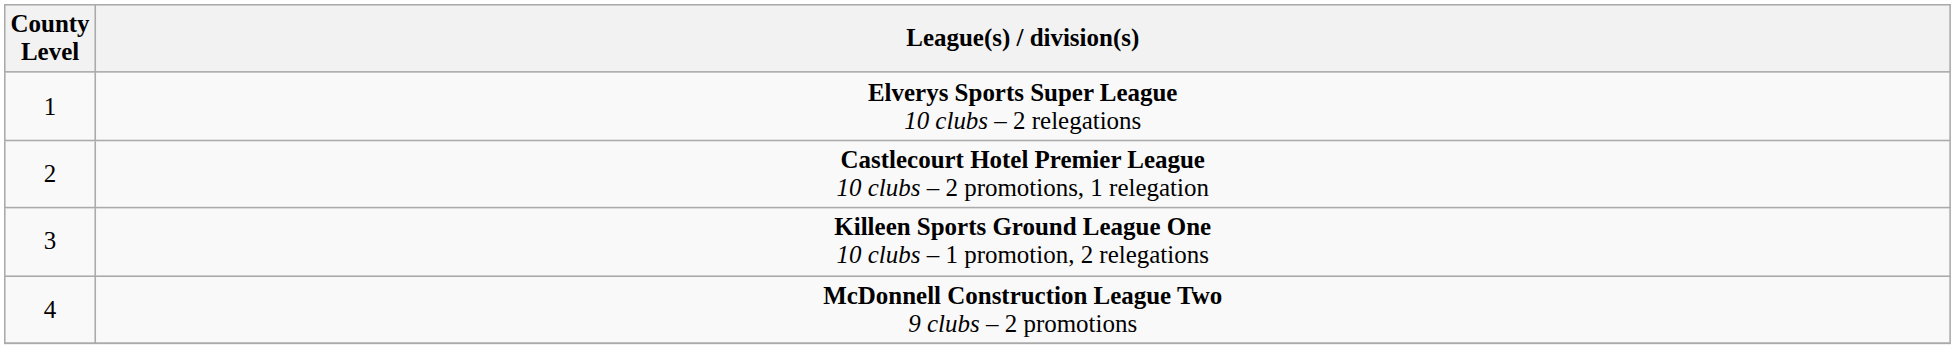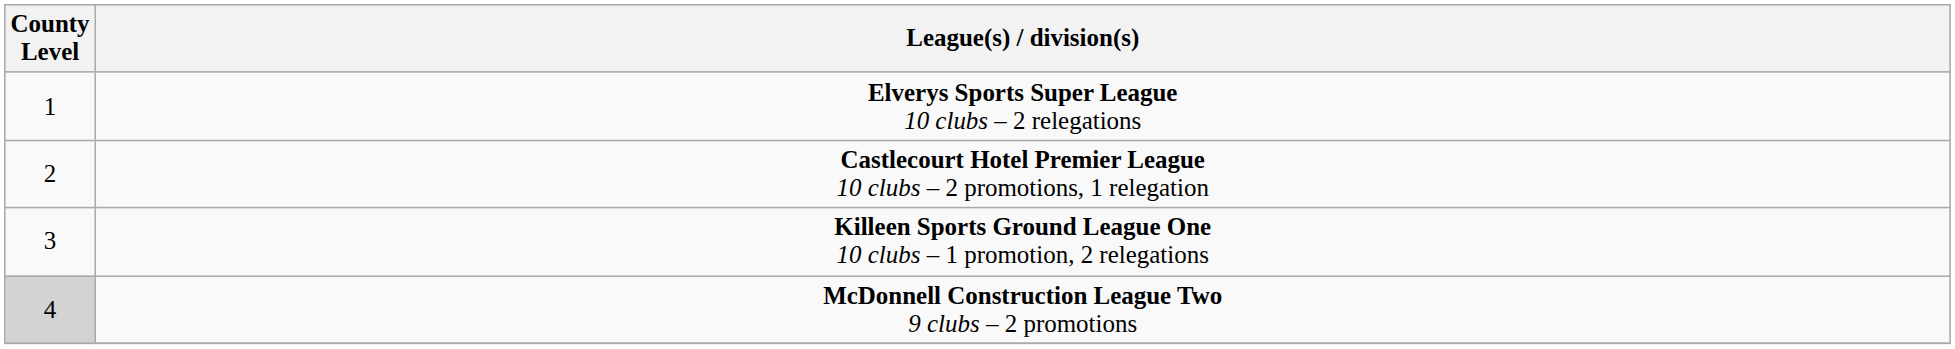(50, 308) no background -> (50, 308) lightgrey background
